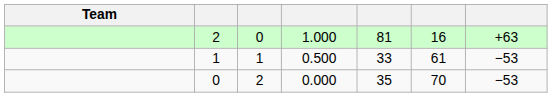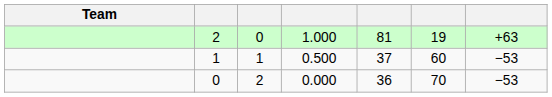(439, 37) 16 -> (439, 37) 19
(384, 59) 33 -> (384, 59) 37
(439, 59) 61 -> (439, 59) 60
(384, 80) 35 -> (384, 80) 36
